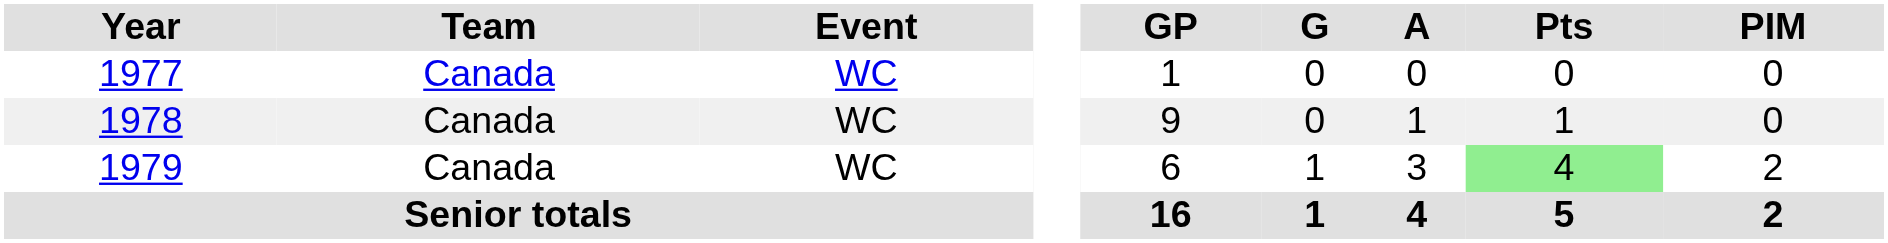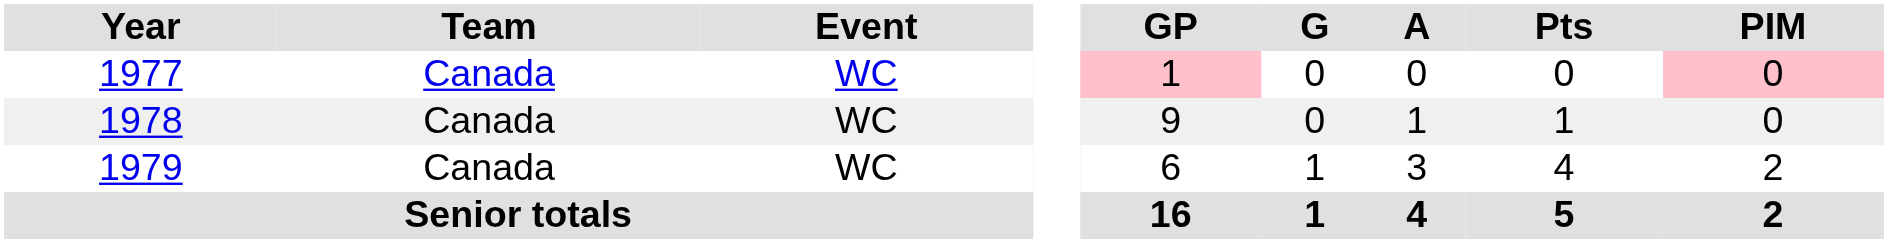(1171, 73) no background -> (1171, 73) pink background
(1773, 73) no background -> (1773, 73) pink background
(1564, 167) lightgreen background -> (1564, 167) no background
